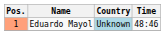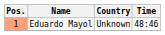(113, 24) lightblue background -> (113, 24) no background
